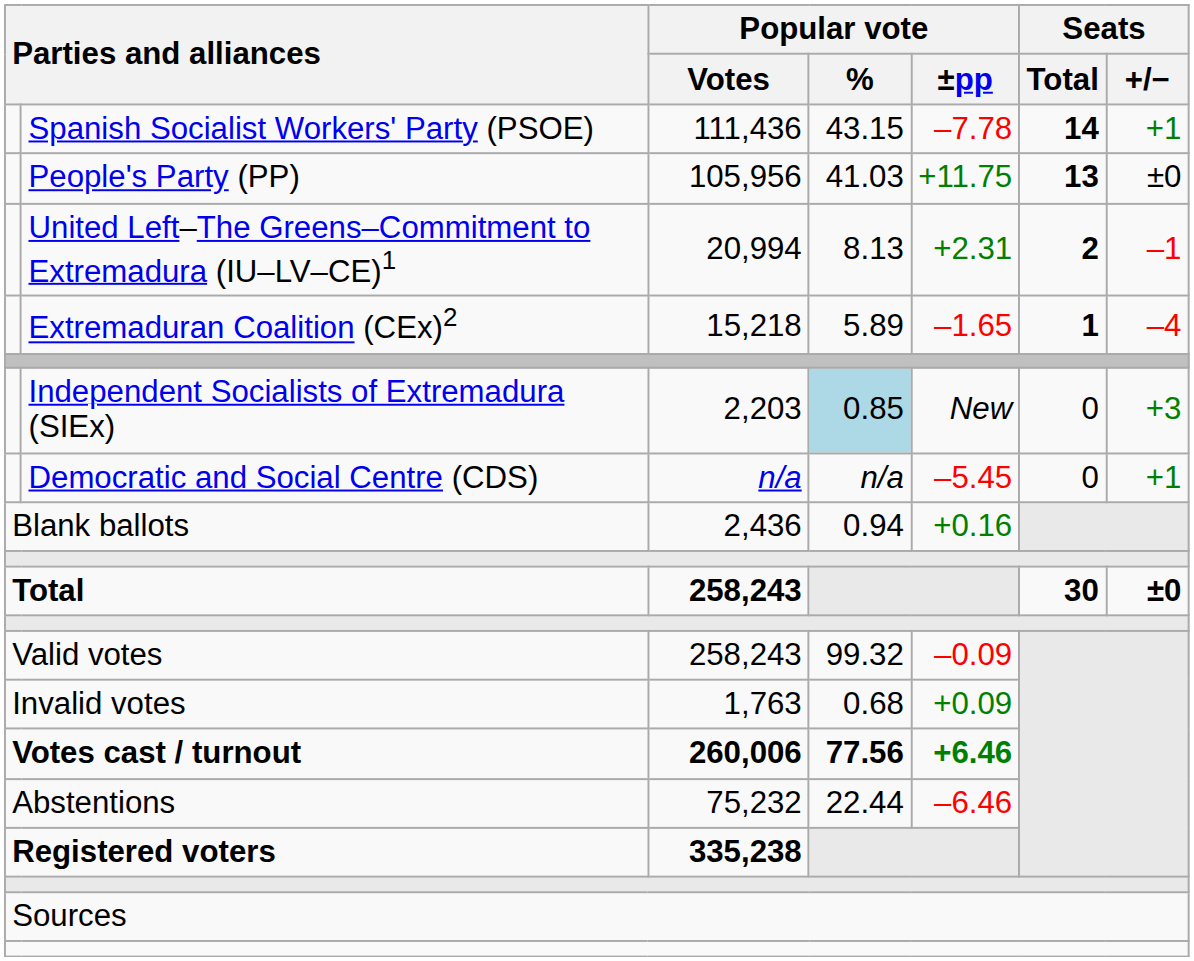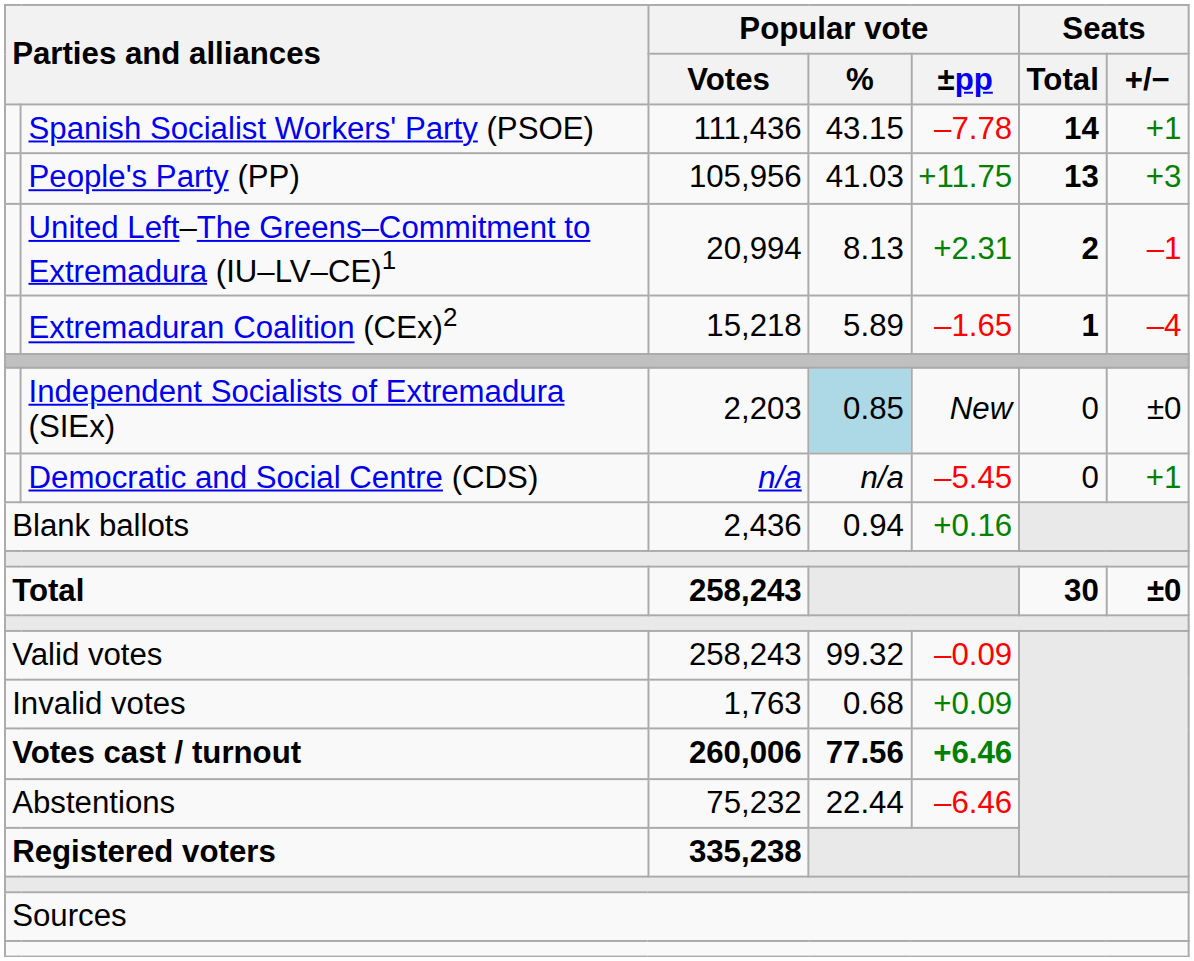(1164, 177) ±0 -> (1164, 177) +3
(1164, 410) +3 -> (1164, 410) ±0
